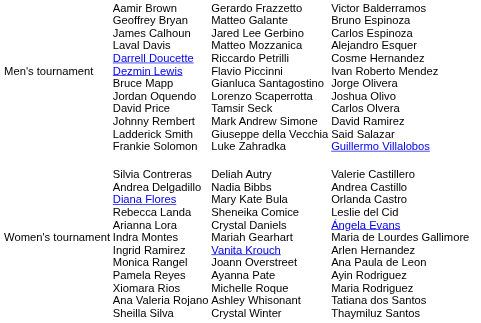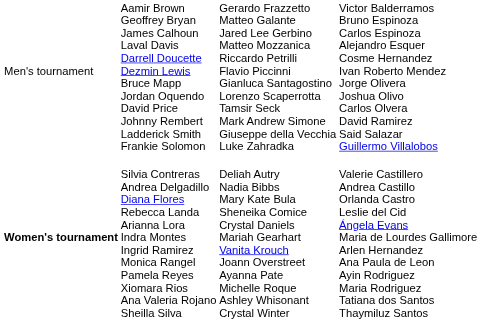(57, 237) normal -> (61, 237) bold
